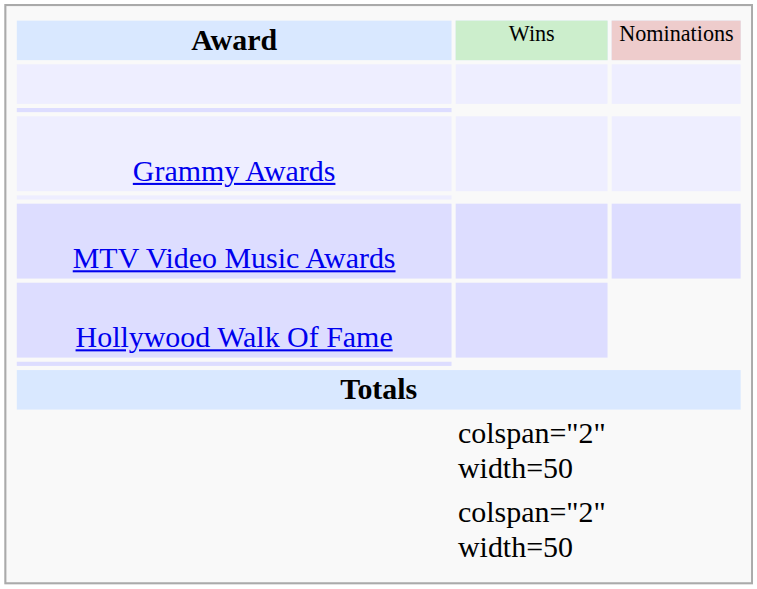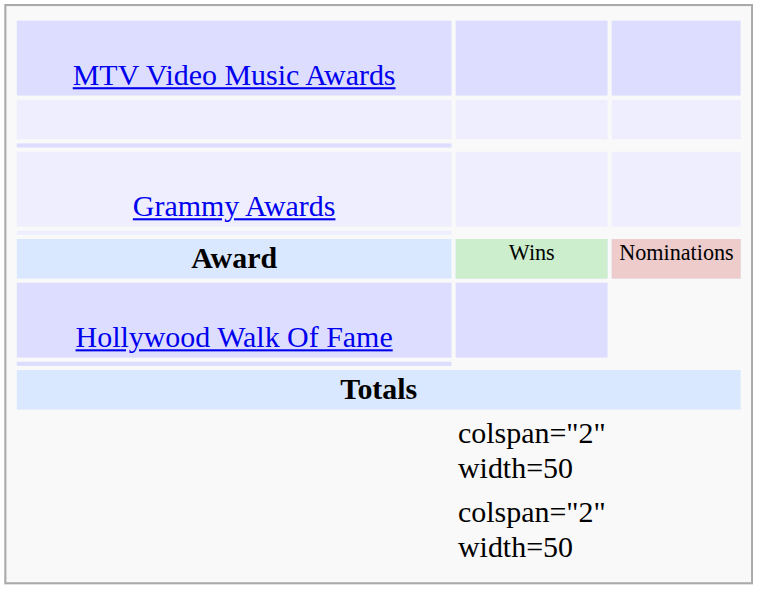rows swapped: (234, 39) <-> (234, 258)
